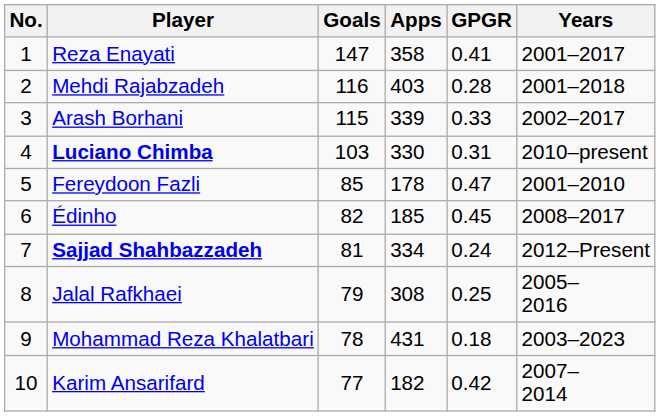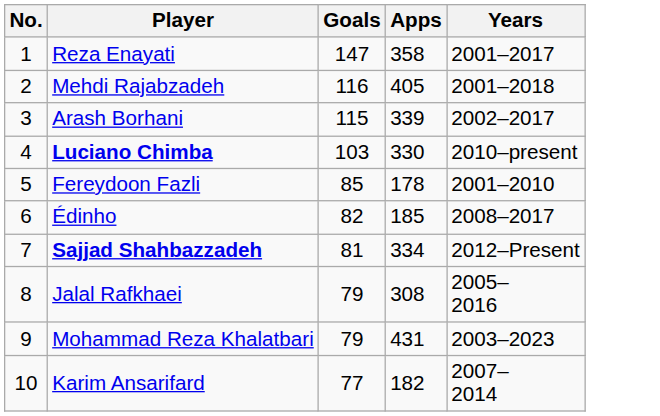- column: (482, 20)
(407, 86) 403 -> (407, 86) 405
(352, 338) 78 -> (352, 338) 79
